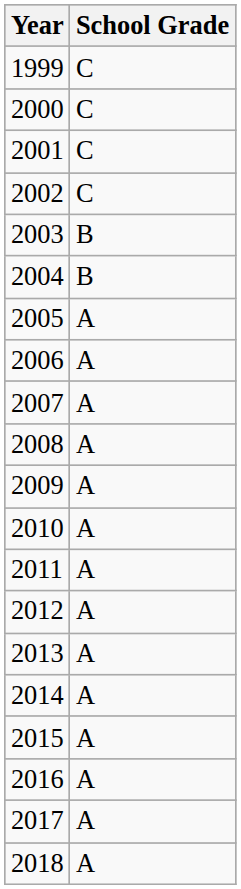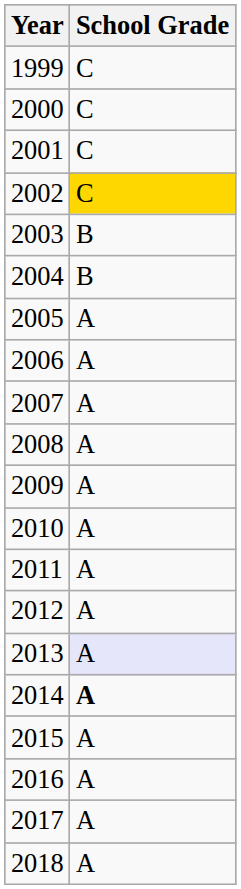(85, 192) no background -> (85, 192) gold background
(85, 653) no background -> (85, 653) lavender background
(85, 695) normal -> (85, 695) bold
